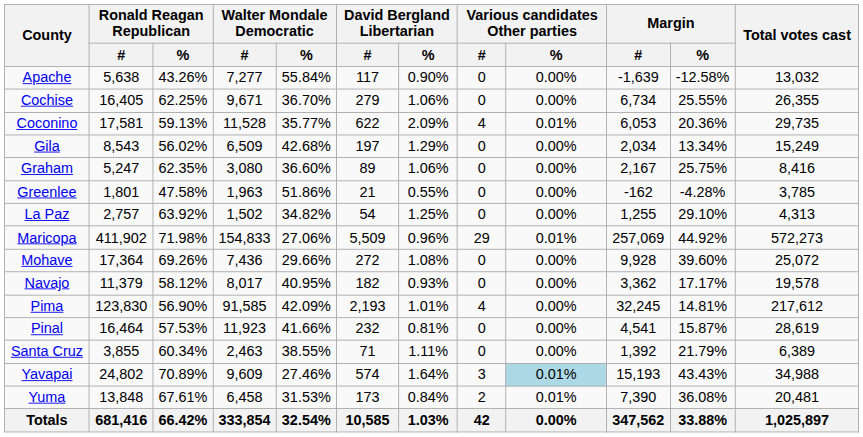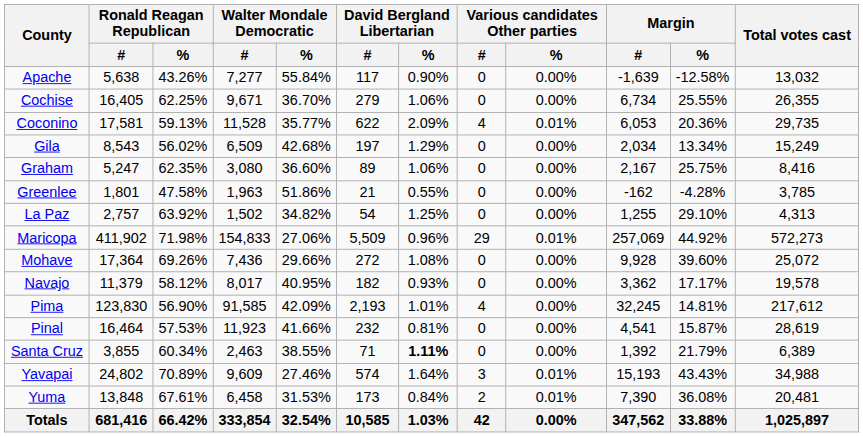(428, 351) normal -> (428, 351) bold
(556, 374) lightblue background -> (556, 374) no background
